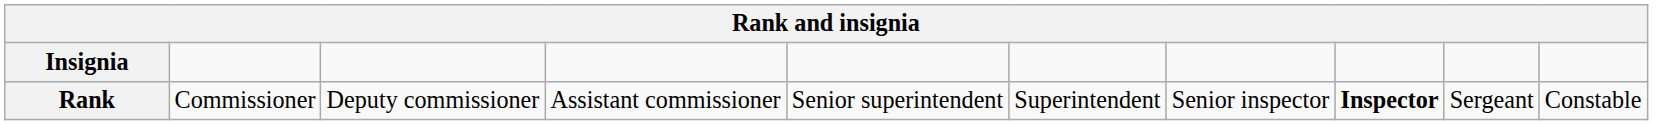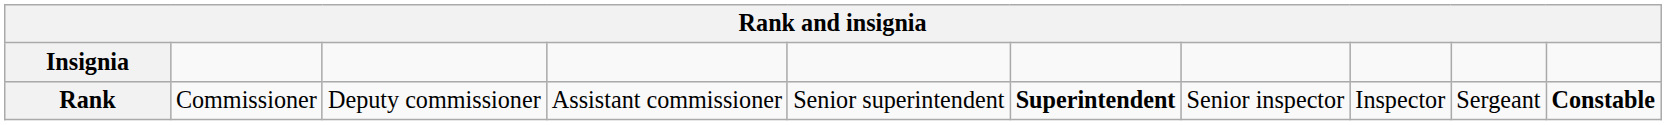(1087, 100) normal -> (1096, 100) bold
(1390, 100) bold -> (1400, 100) normal
(1593, 100) normal -> (1603, 100) bold
